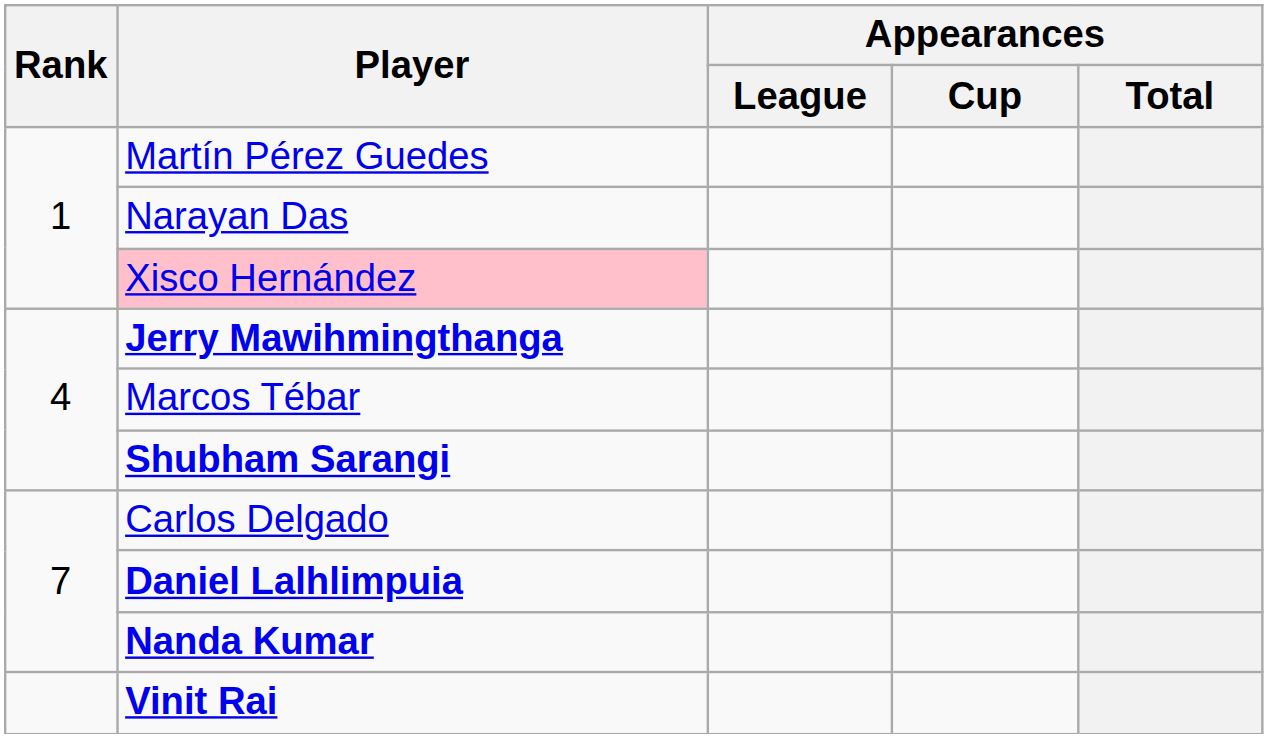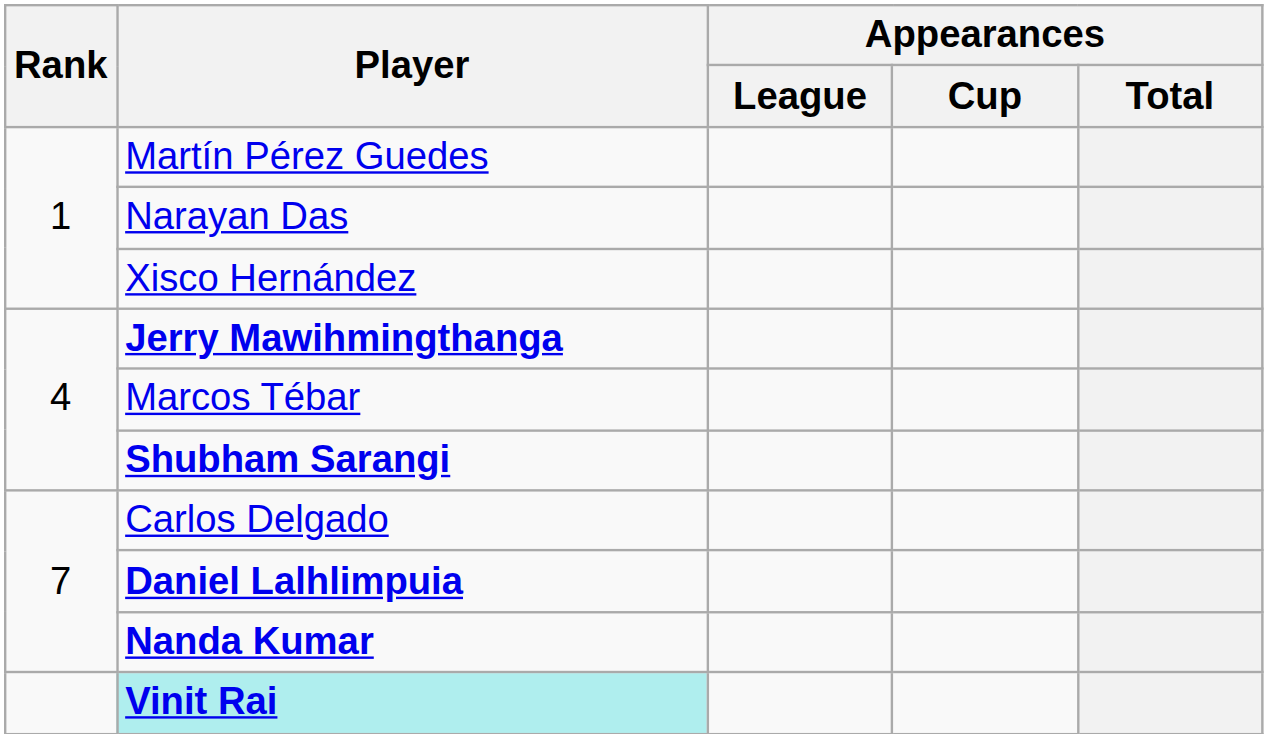(271, 277) pink background -> (271, 277) no background
(201, 701) no background -> (201, 701) paleturquoise background
